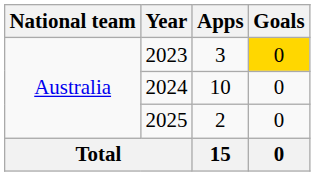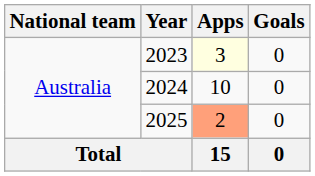(220, 54) no background -> (220, 54) lightyellow background
(279, 54) gold background -> (279, 54) no background
(220, 120) no background -> (220, 120) lightsalmon background
